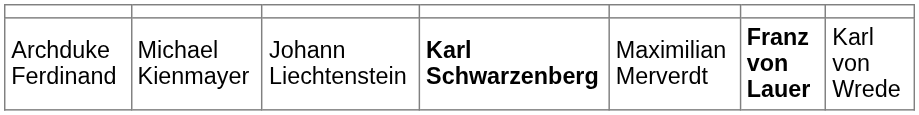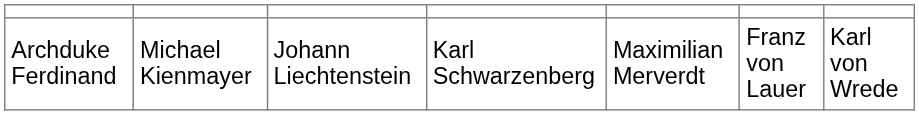(512, 63) bold -> (514, 63) normal
(779, 63) bold -> (776, 63) normal
